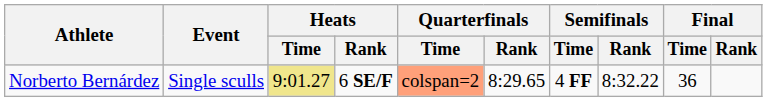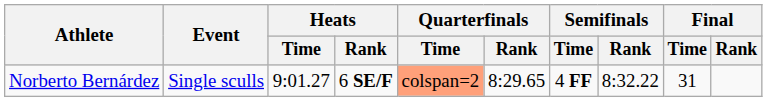(301, 80) khaki background -> (301, 80) no background
(687, 80) 36 -> (687, 80) 31
